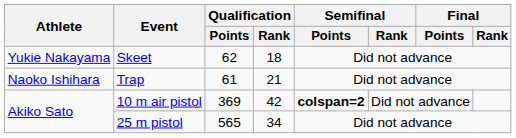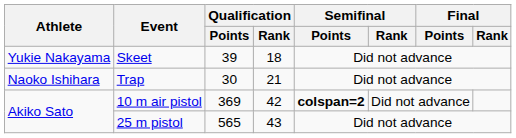(229, 58) 62 -> (229, 58) 39
(229, 79) 61 -> (229, 79) 30
(274, 123) 34 -> (274, 123) 43
